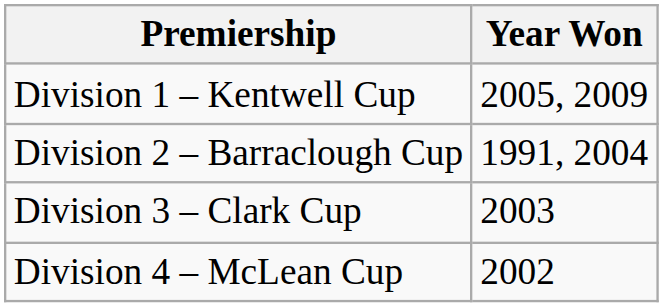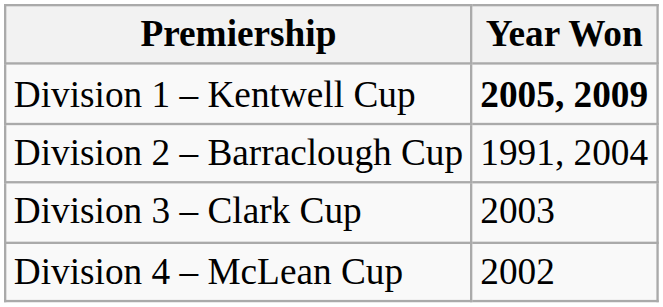(564, 93) normal -> (564, 93) bold
